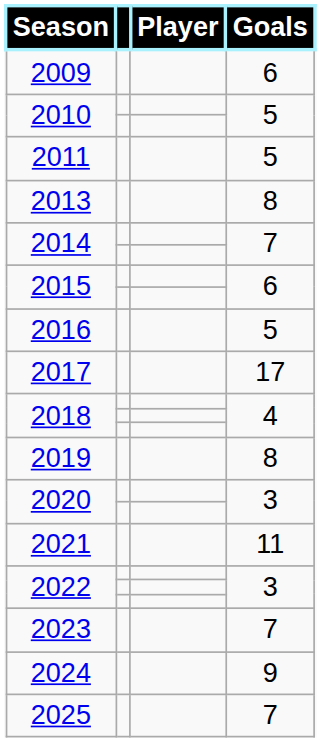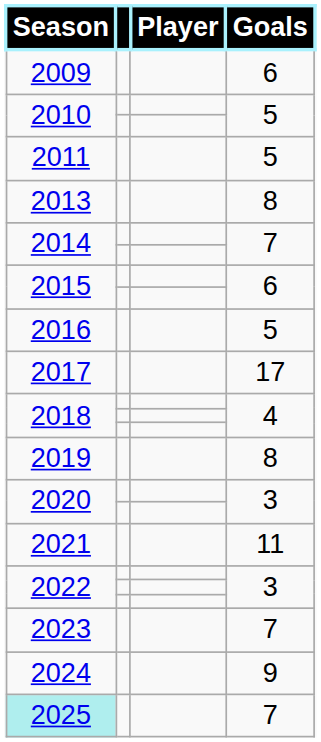(61, 715) no background -> (61, 715) paleturquoise background
